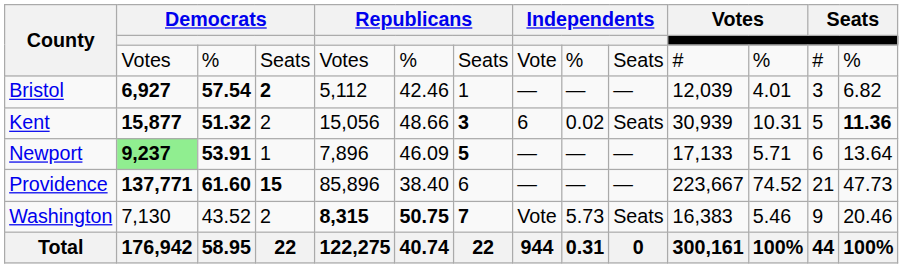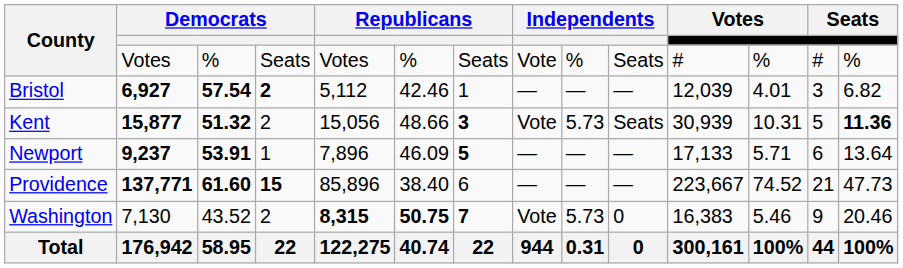(523, 122) 6 -> (537, 122) Vote
(585, 122) 0.02 -> (585, 122) 5.73
(146, 154) lightgreen background -> (146, 154) no background
(638, 216) Seats -> (619, 216) 0
